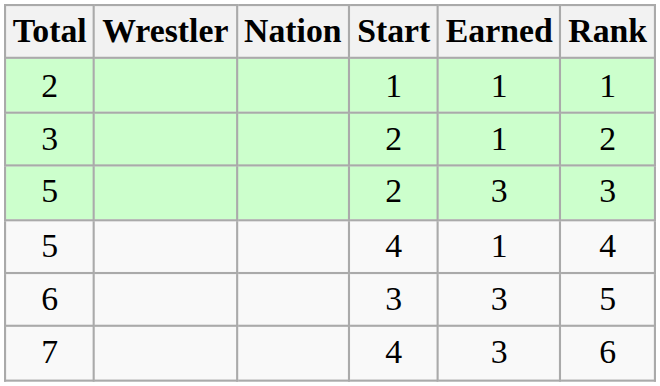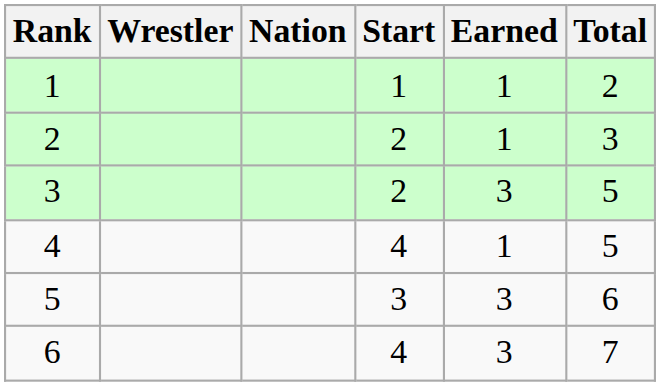columns swapped: (608, 31) <-> (50, 31)
